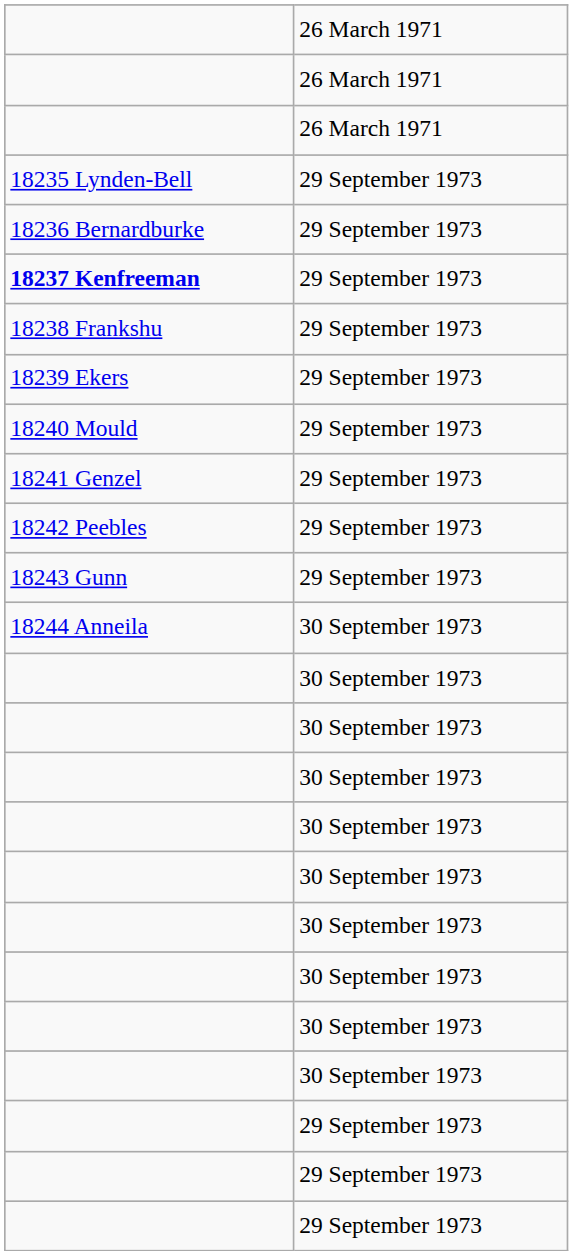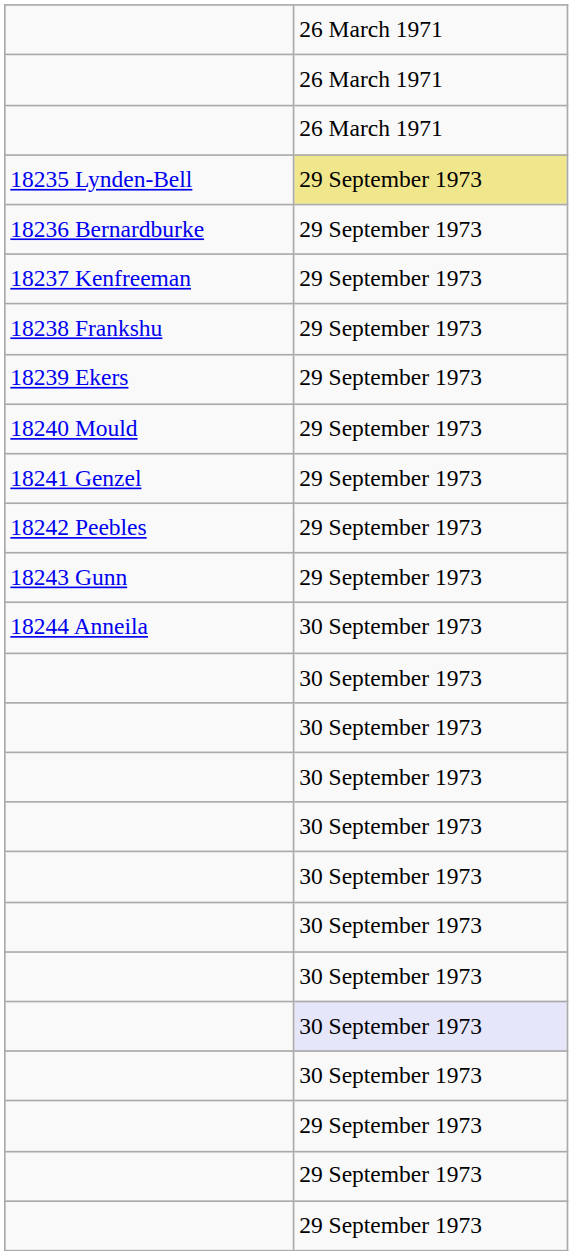(391, 178) no background -> (391, 178) khaki background
(105, 278) bold -> (101, 278) normal
(391, 1025) no background -> (391, 1025) lavender background
